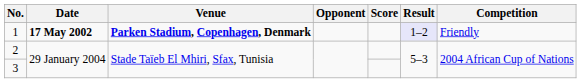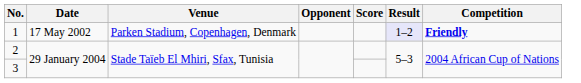(61, 31) bold -> (60, 31) normal
(211, 31) bold -> (203, 31) normal
(460, 31) normal -> (446, 31) bold
